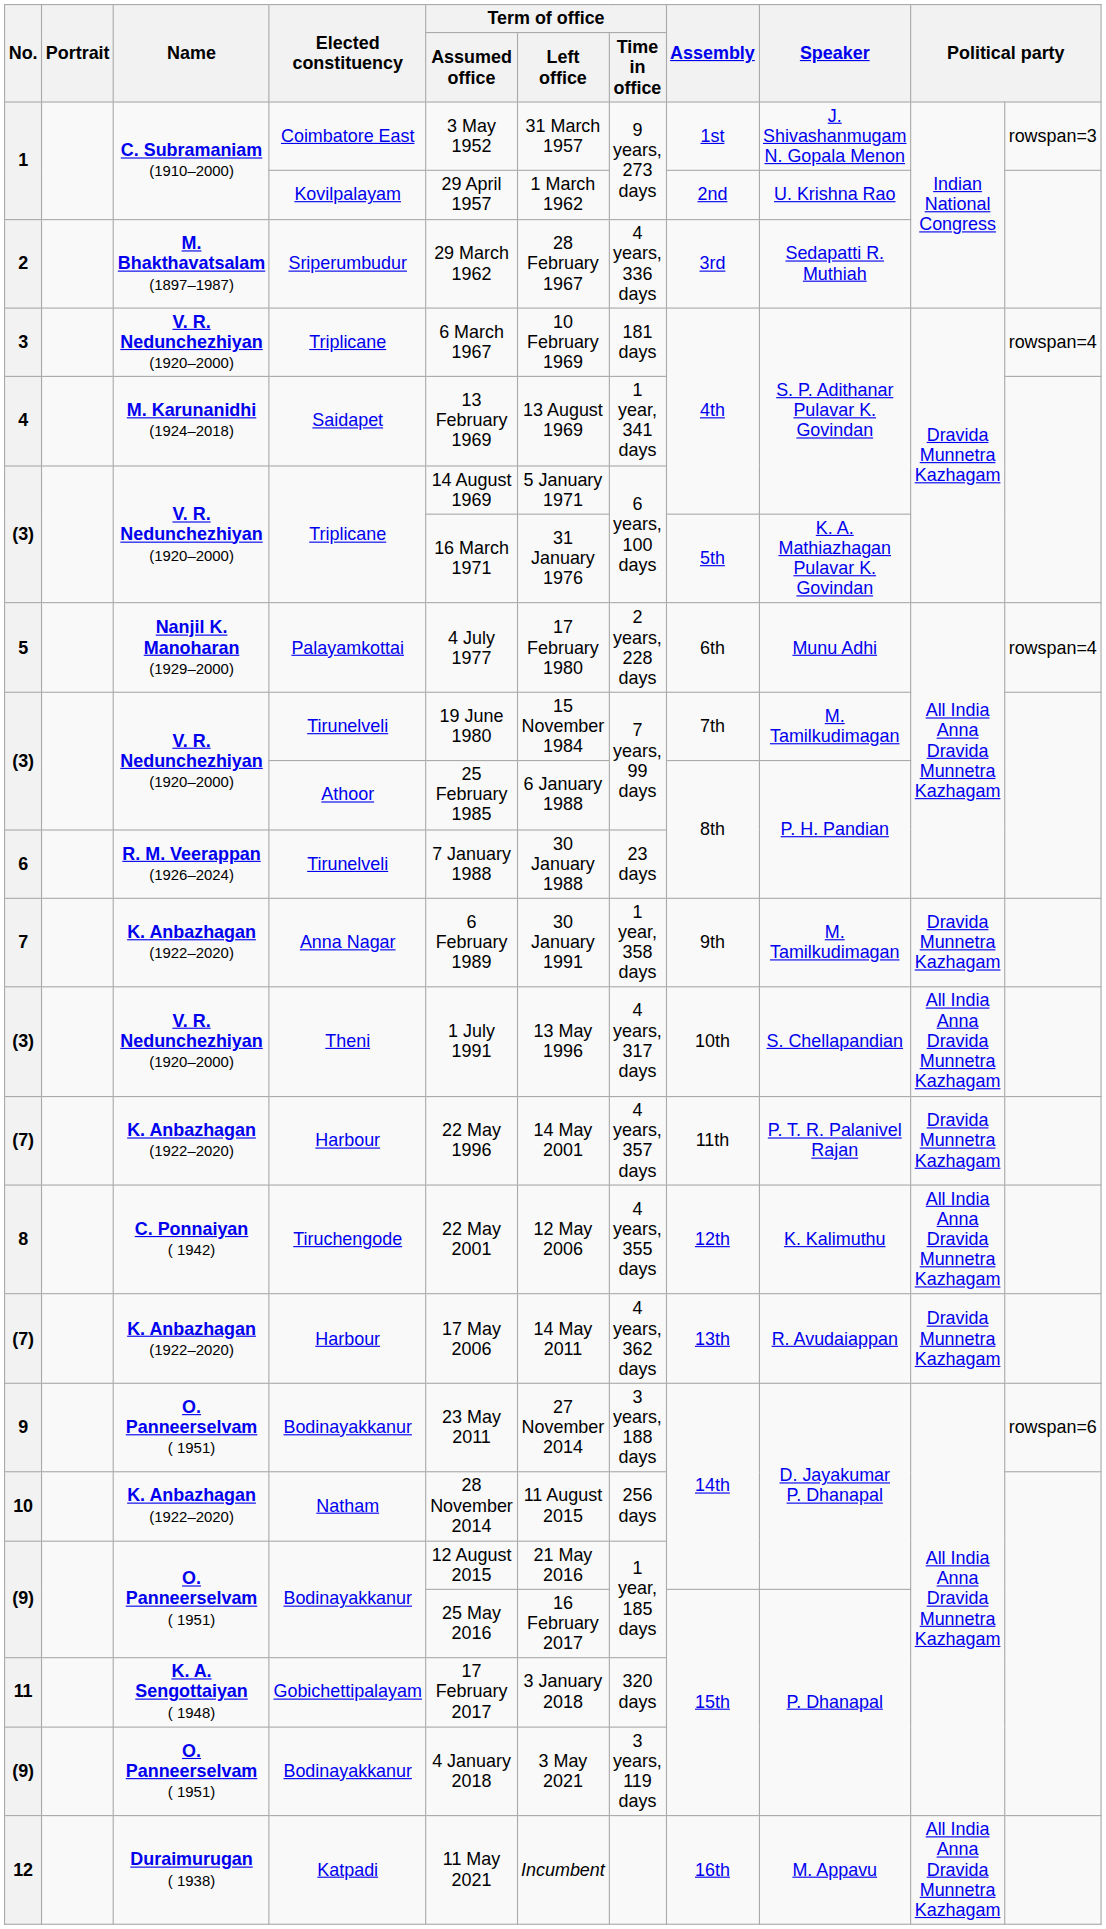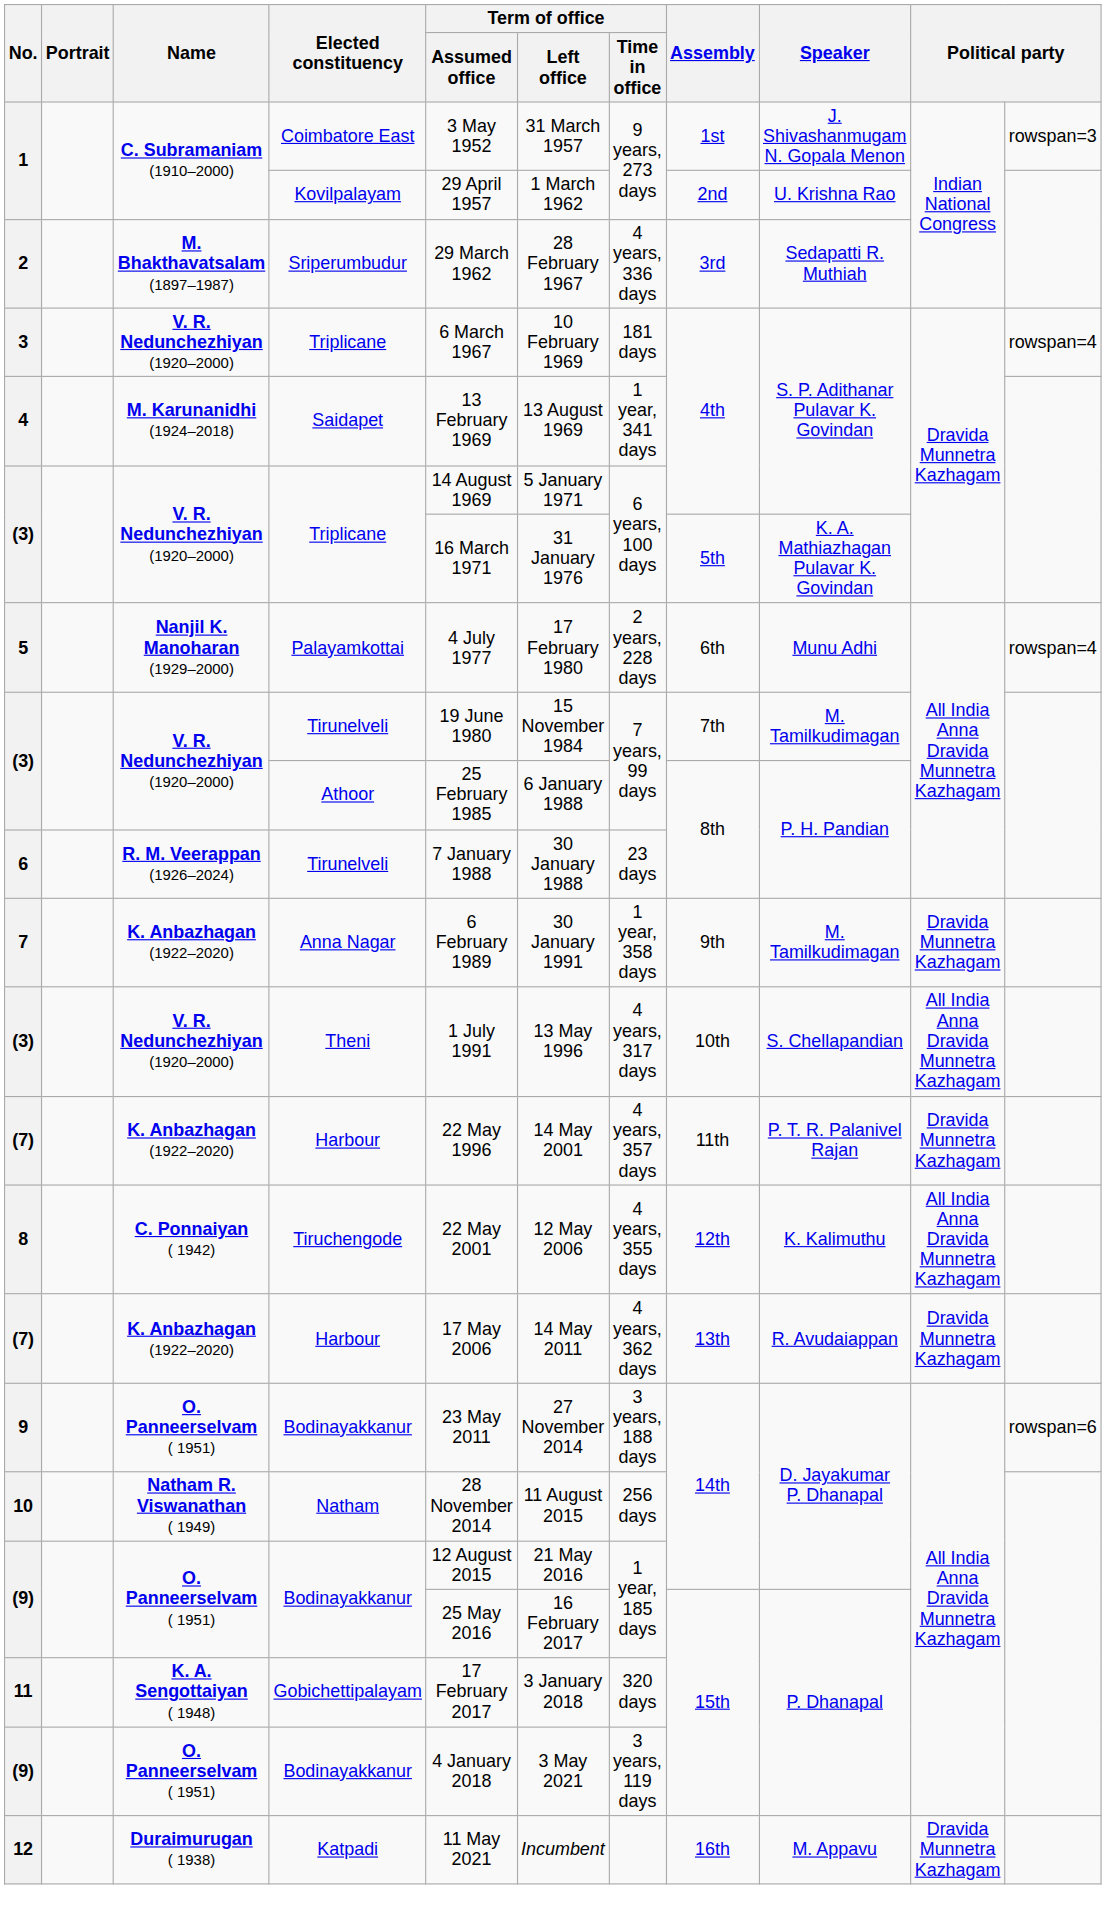(192, 1506) K. Anbazhagan (1922–2020) -> (192, 1506) Natham R. Viswanathan ( 1949)
(958, 1870) All India Anna Dravida Munnetra Kazhagam -> (958, 1849) Dravida Munnetra Kazhagam
